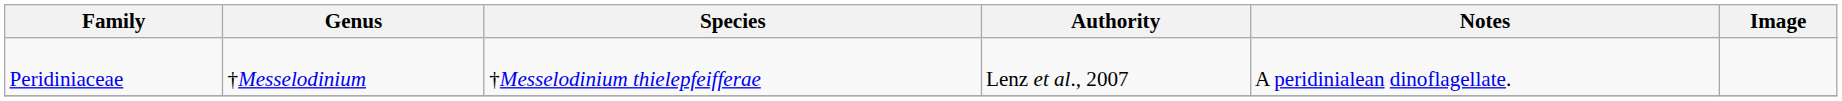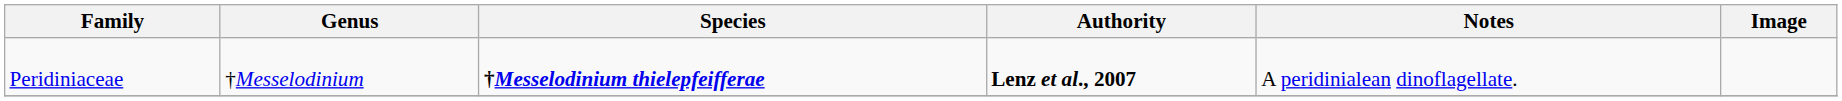(625, 78) normal -> (624, 78) bold
(1057, 78) normal -> (1064, 78) bold
